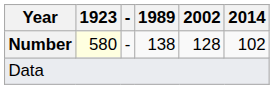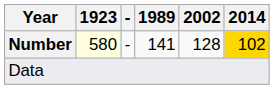(161, 44) 138 -> (161, 44) 141
(252, 44) no background -> (252, 44) gold background
